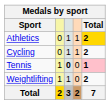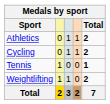(86, 39) gold background -> (86, 39) no background
(68, 66) bold -> (68, 66) normal
(86, 66) pink background -> (86, 66) no background
